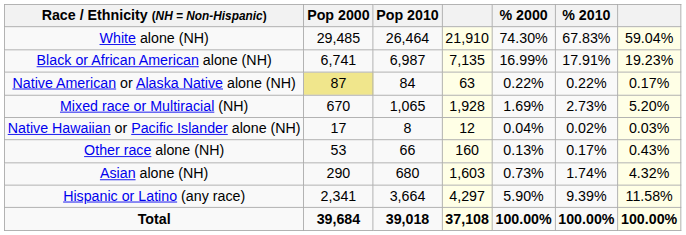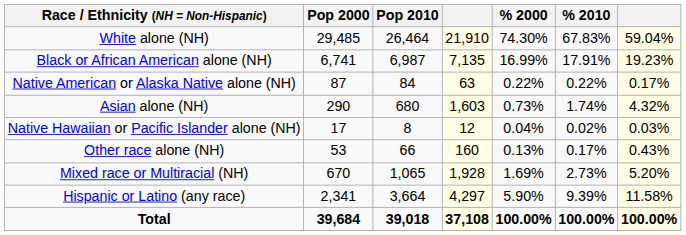(338, 83) khaki background -> (338, 83) no background
rows swapped: (154, 173) <-> (154, 106)
